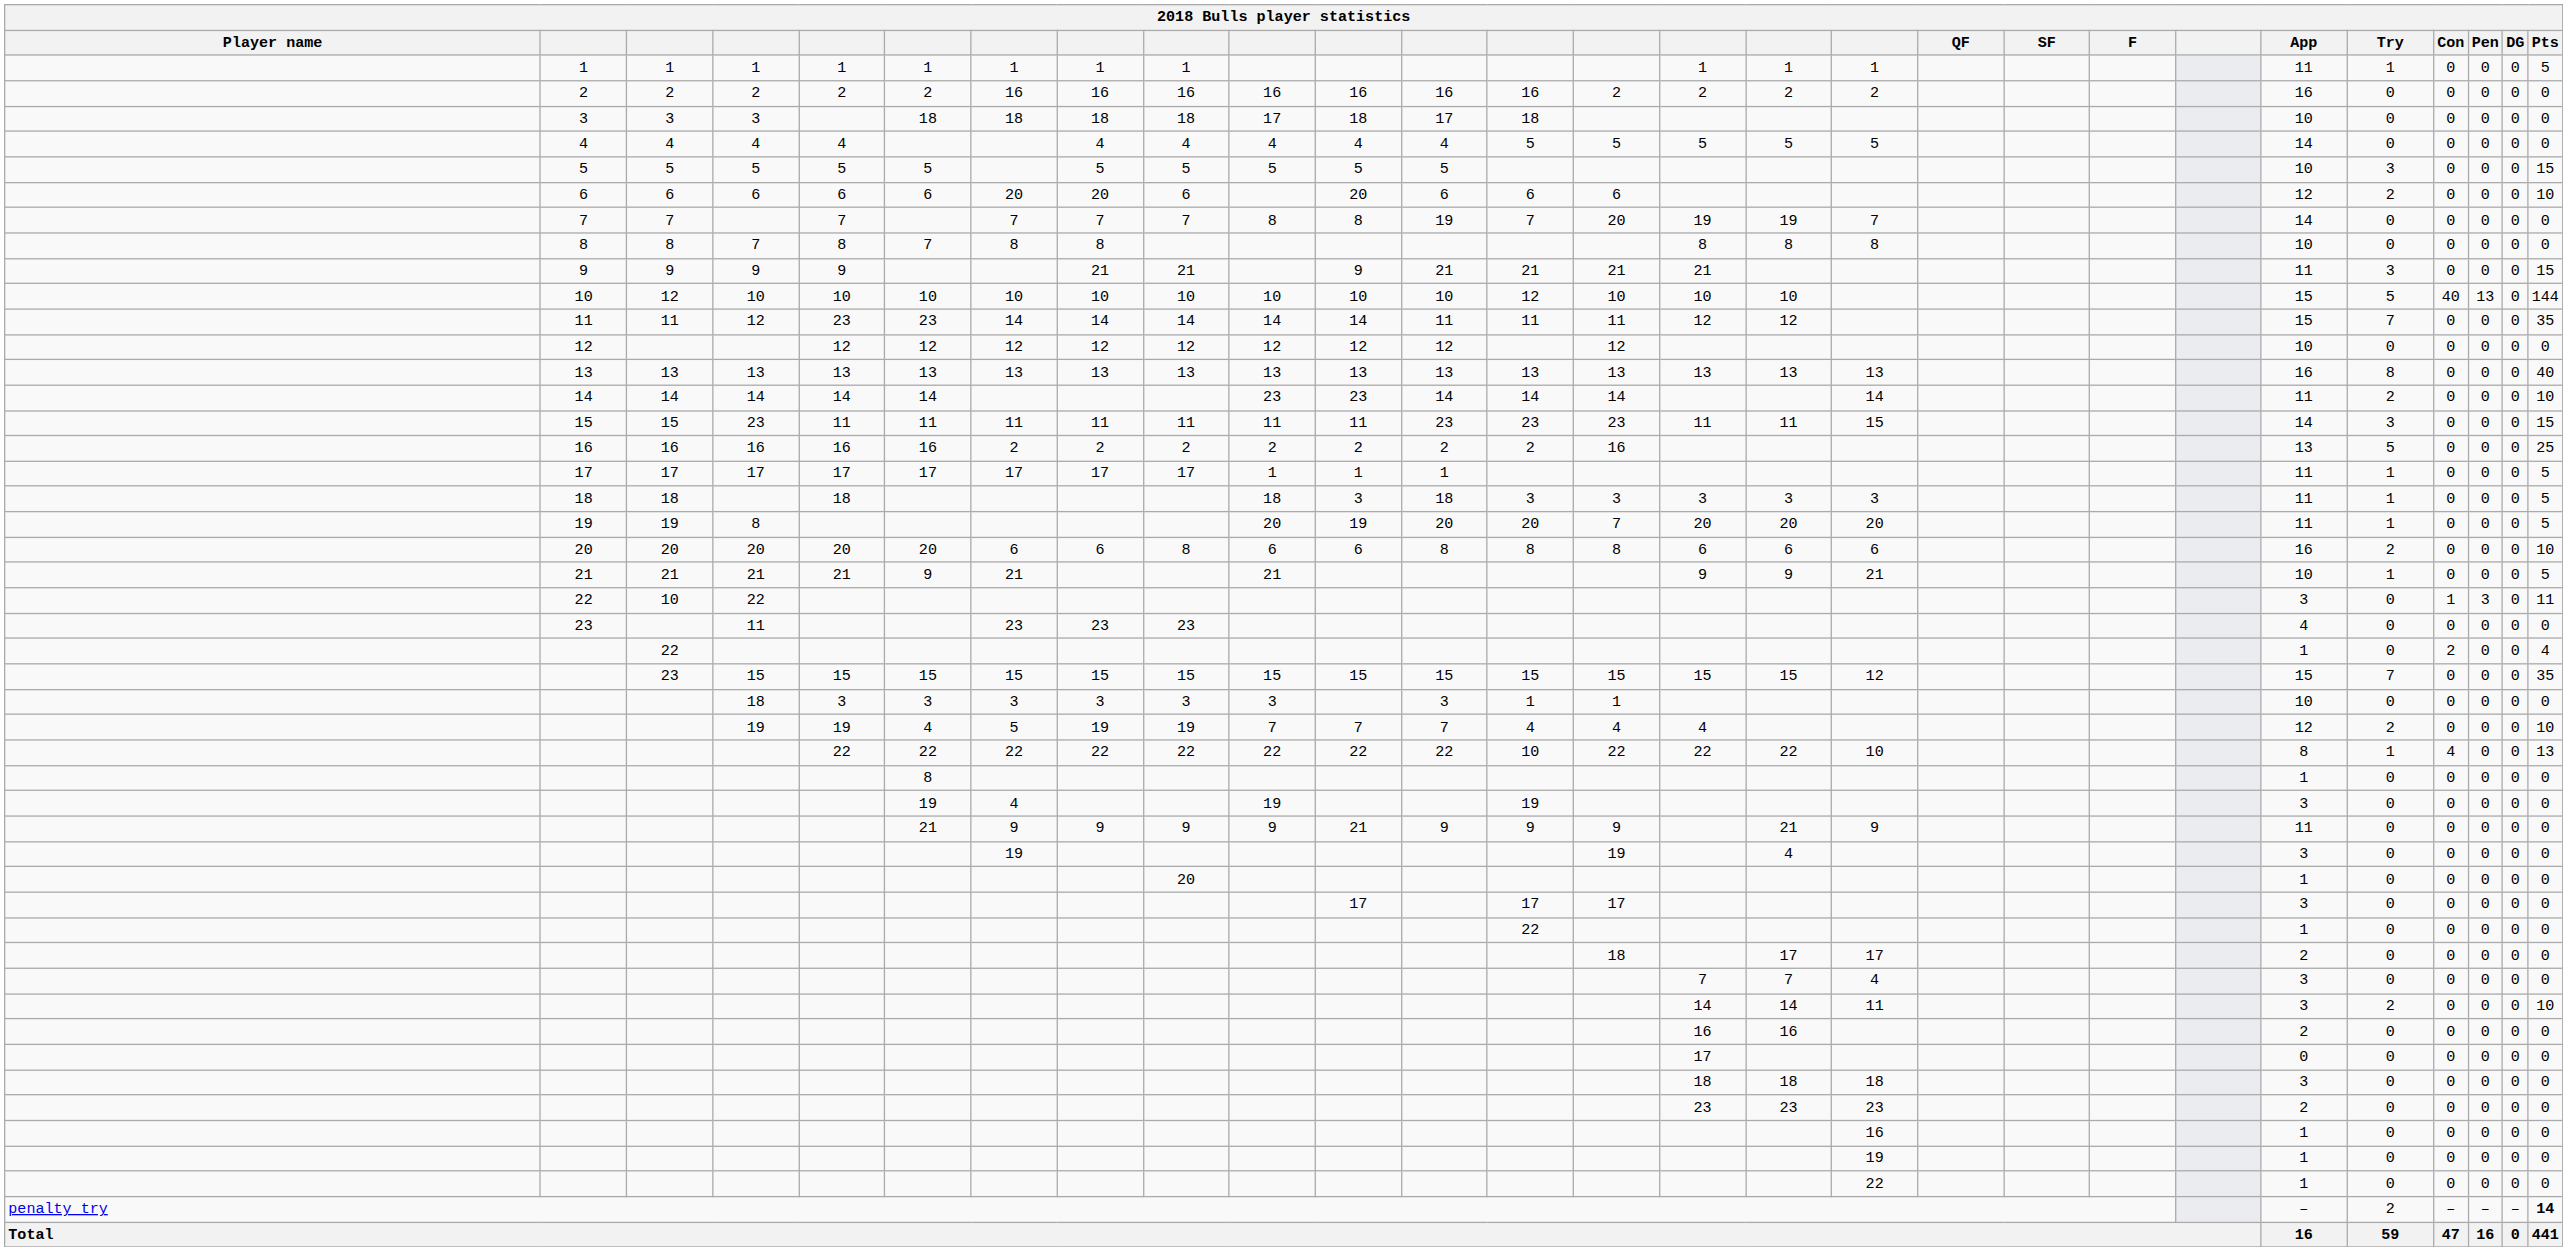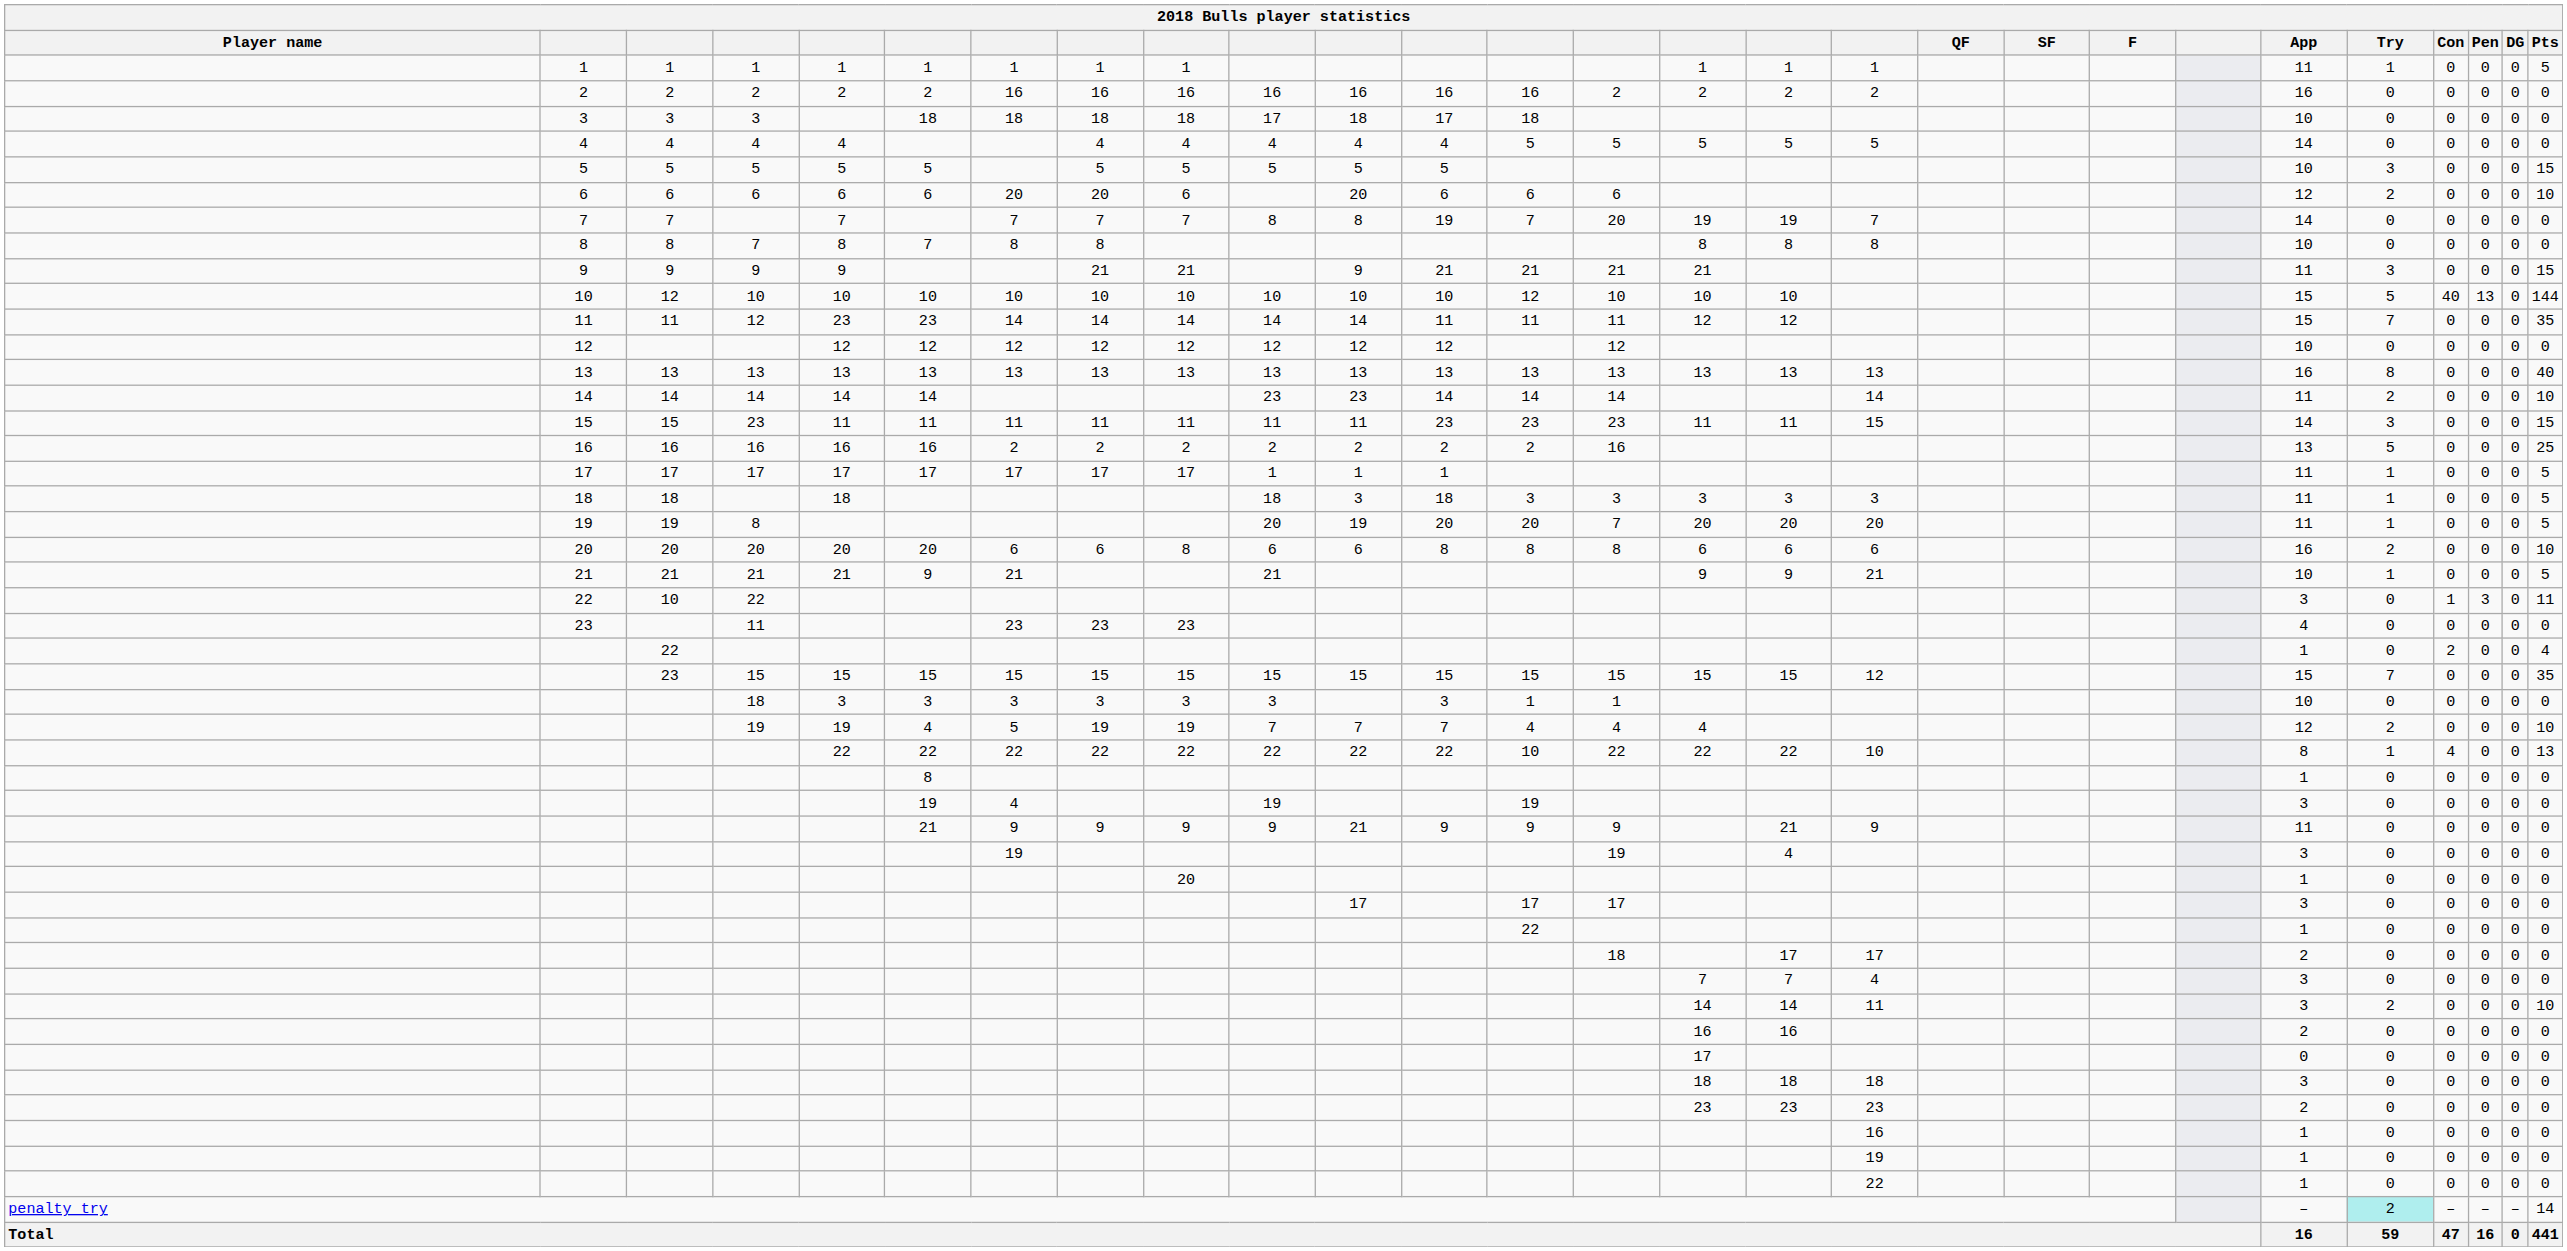(2390, 1209) no background -> (2390, 1209) paleturquoise background
(2545, 1209) bold -> (2545, 1209) normal
